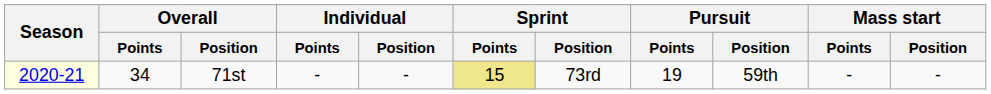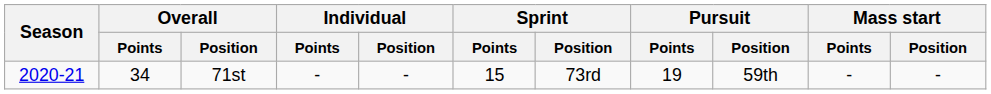(52, 74) lightyellow background -> (52, 74) no background
(495, 74) khaki background -> (495, 74) no background
